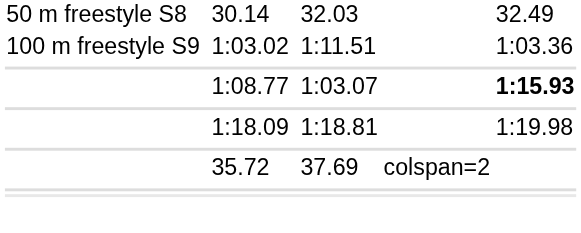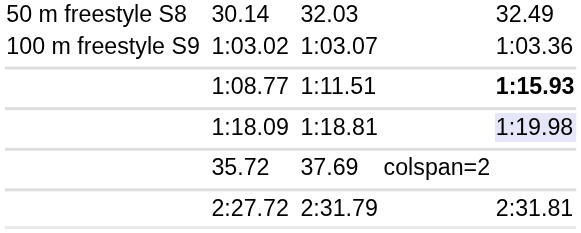(338, 46) 1:11.51 -> (339, 46) 1:03.07
(339, 86) 1:03.07 -> (338, 86) 1:11.51
(535, 127) no background -> (535, 127) lavender background
+ row: (103, 209)
